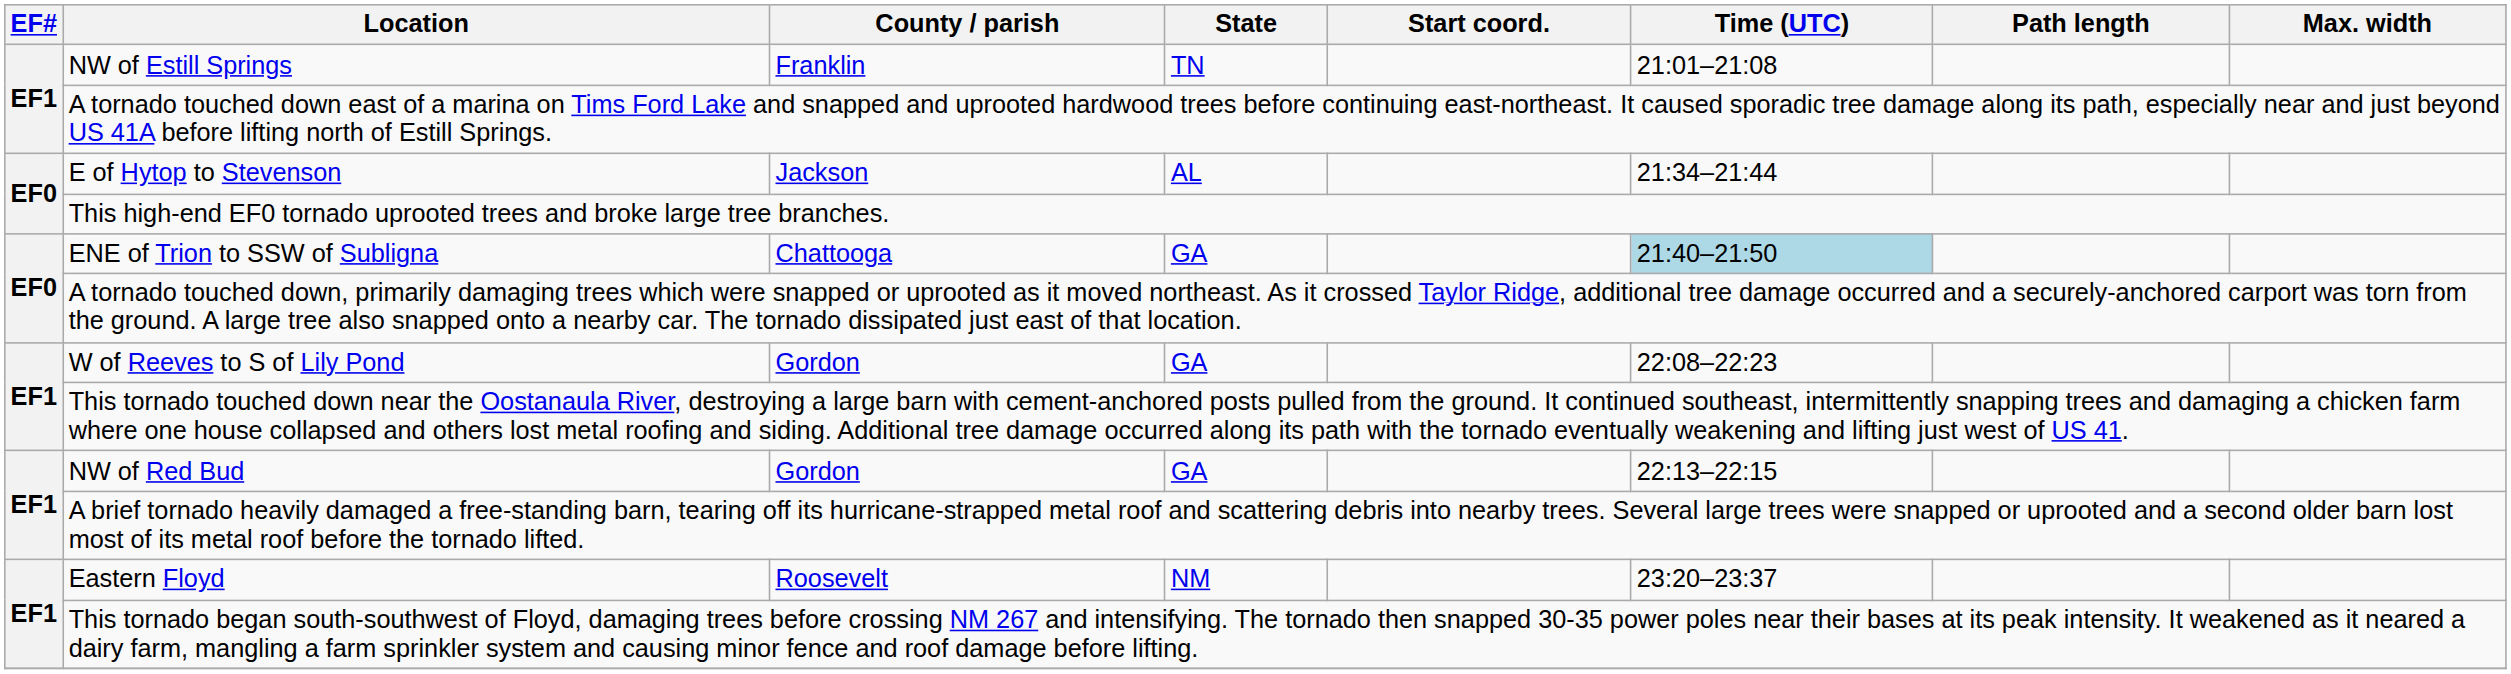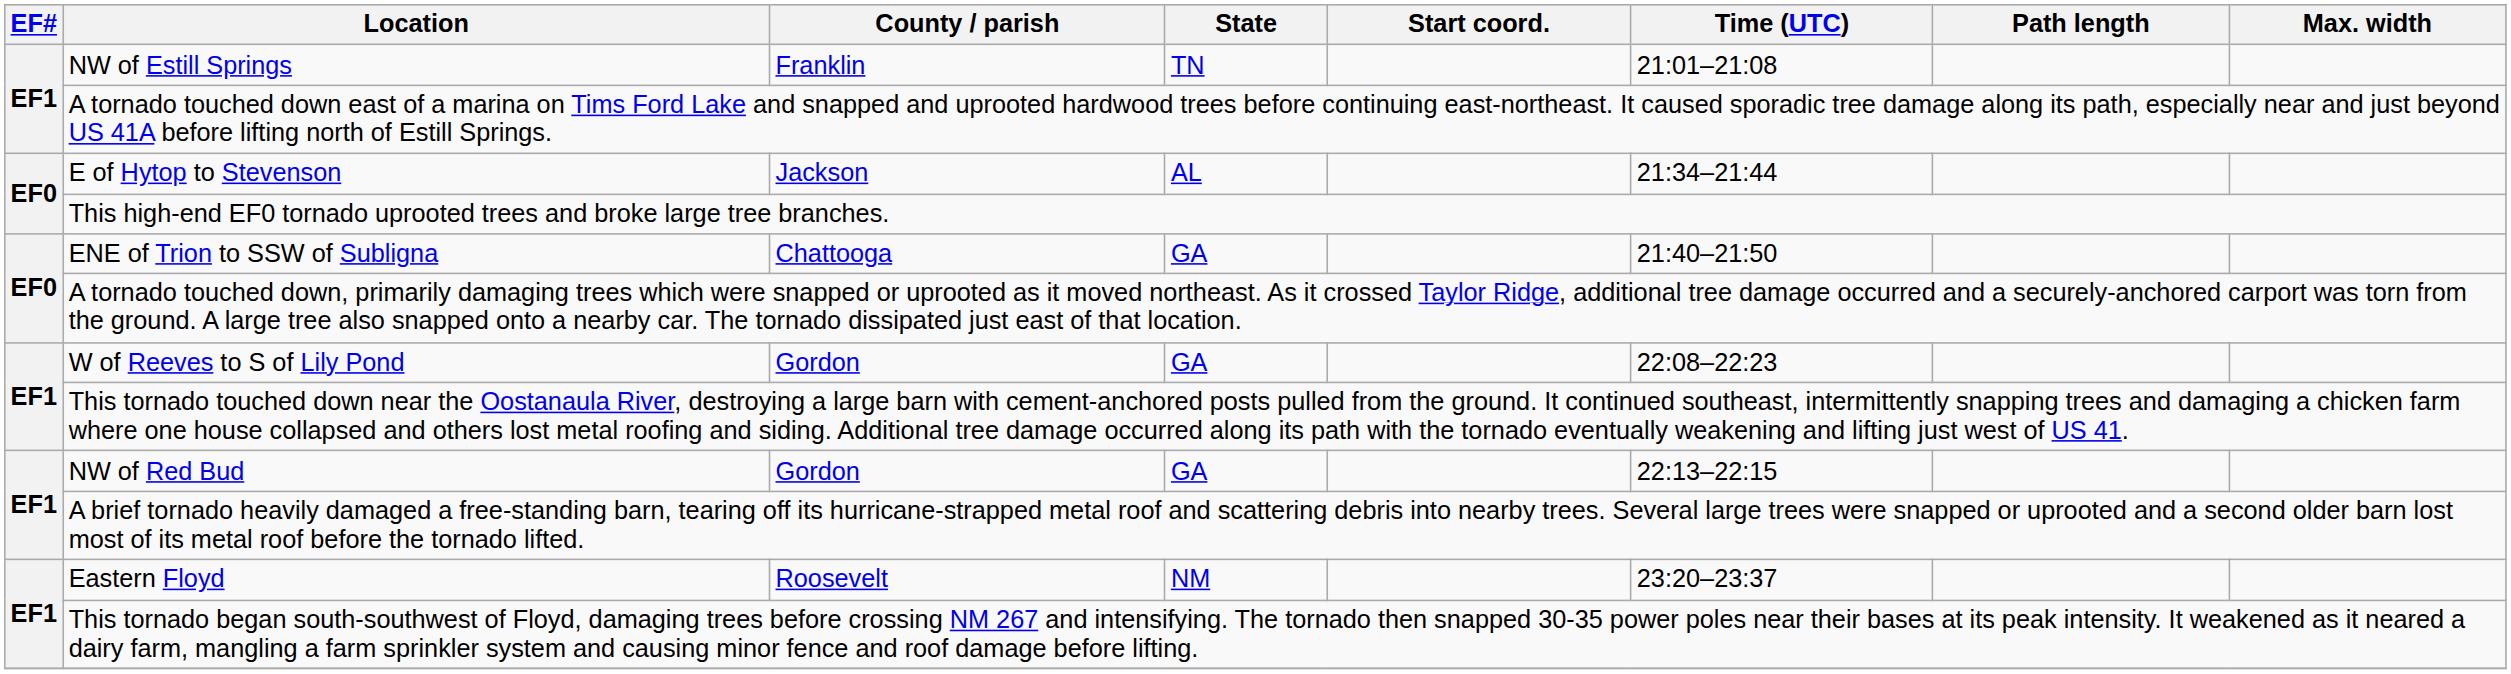(1707, 253) lightblue background -> (1707, 253) no background
